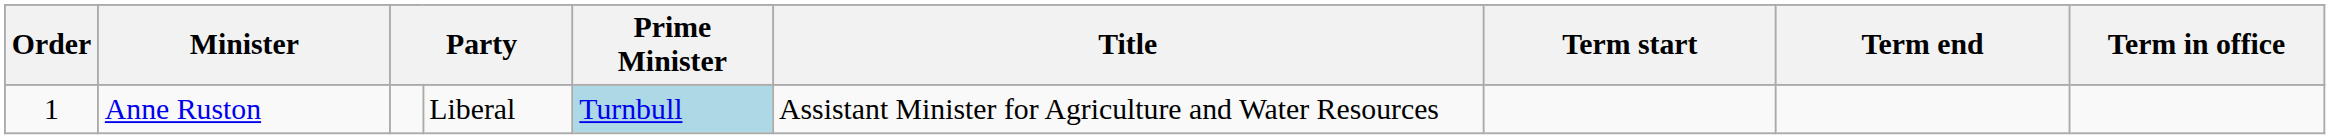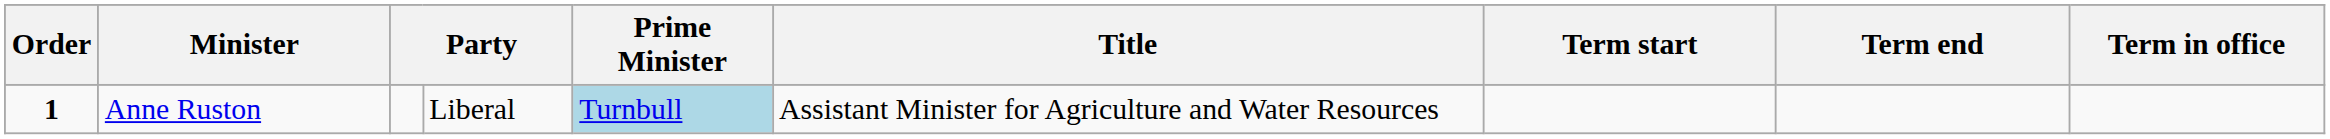(51, 108) normal -> (51, 108) bold
